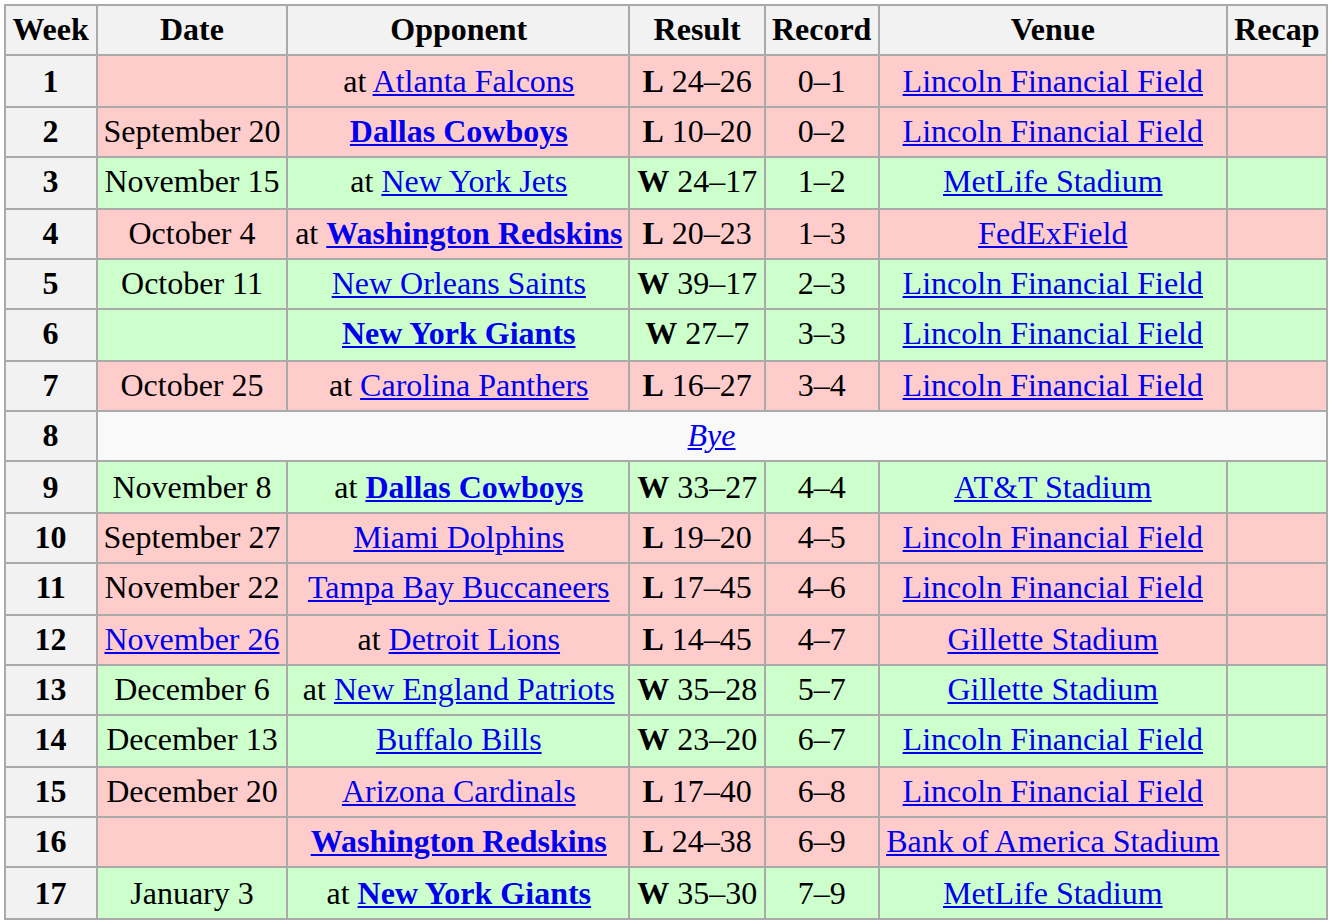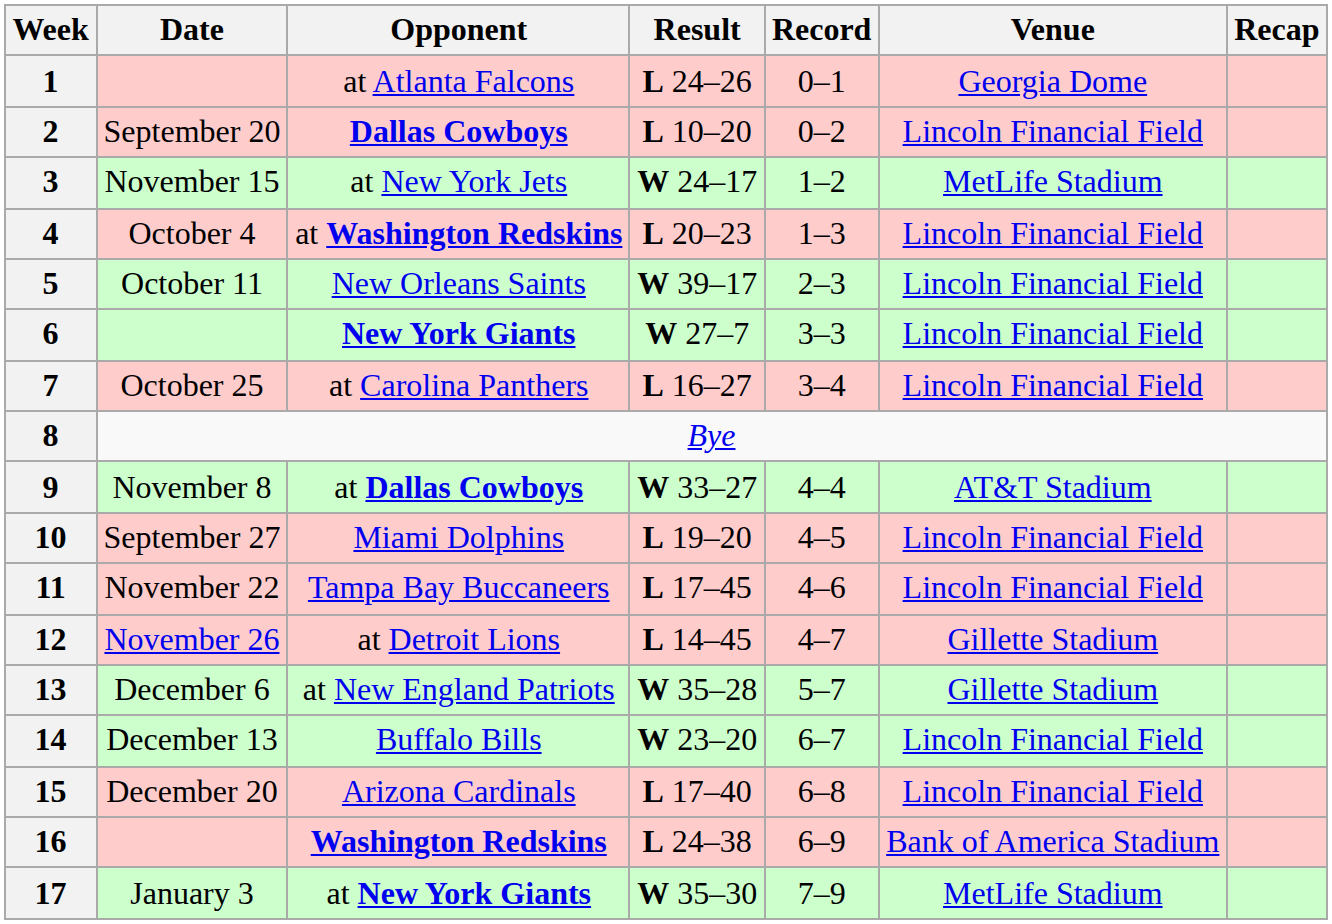(1053, 80) Lincoln Financial Field -> (1053, 80) Georgia Dome
(1053, 232) FedExField -> (1053, 232) Lincoln Financial Field
